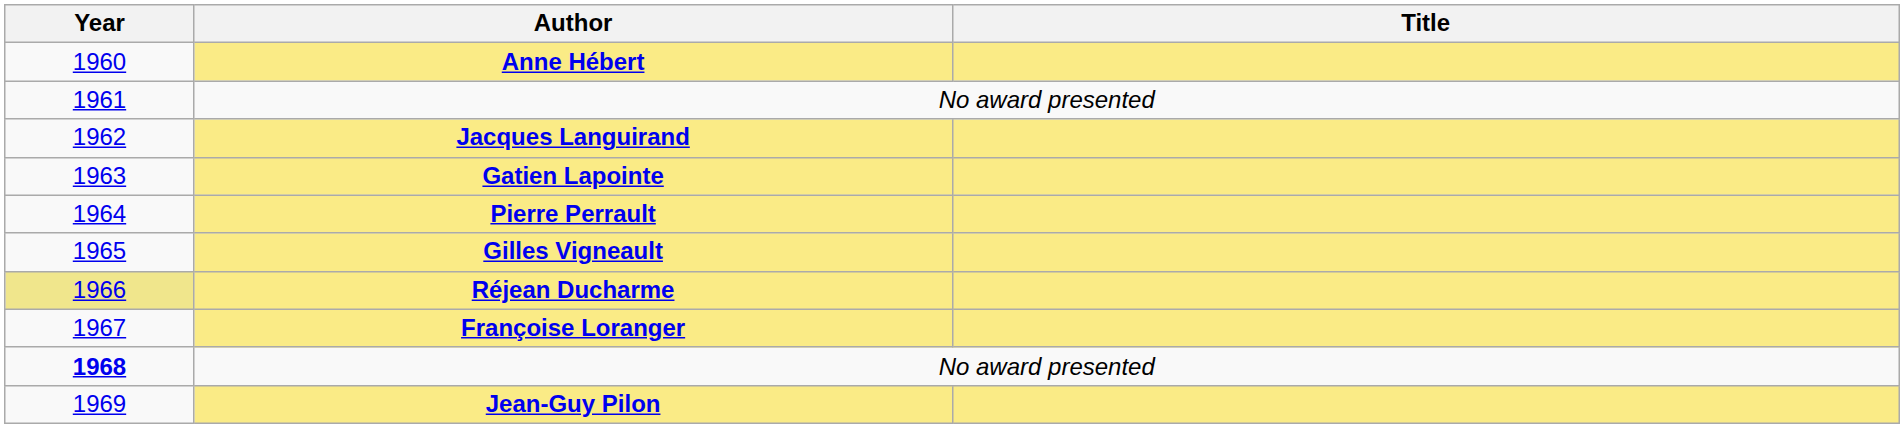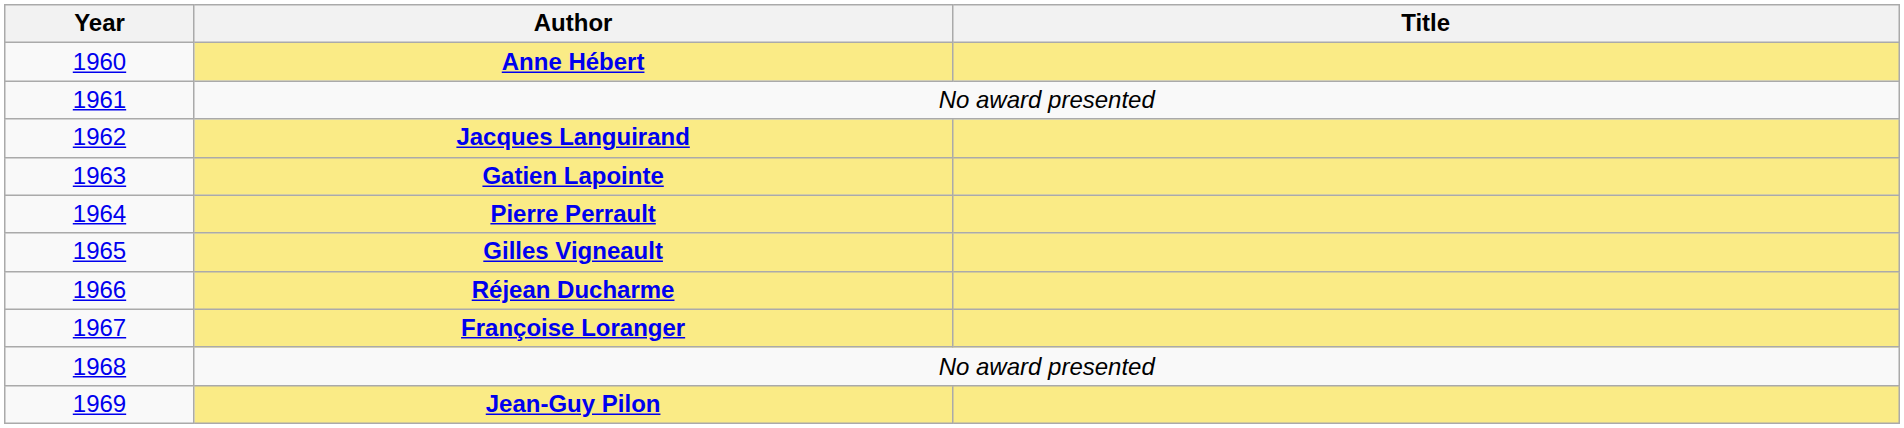(99, 289) khaki background -> (99, 289) no background
(99, 366) bold -> (99, 366) normal
